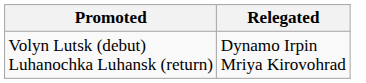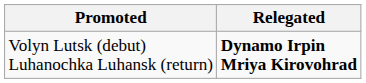(283, 54) normal -> (289, 54) bold
